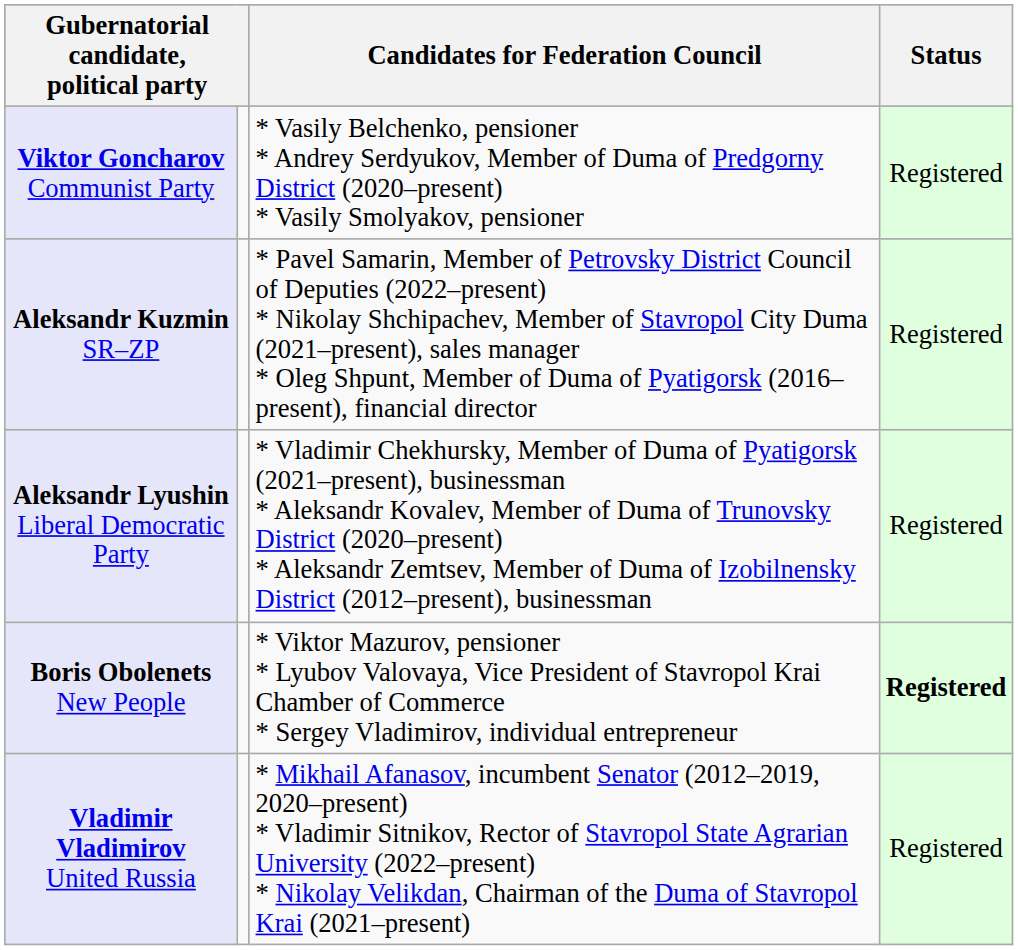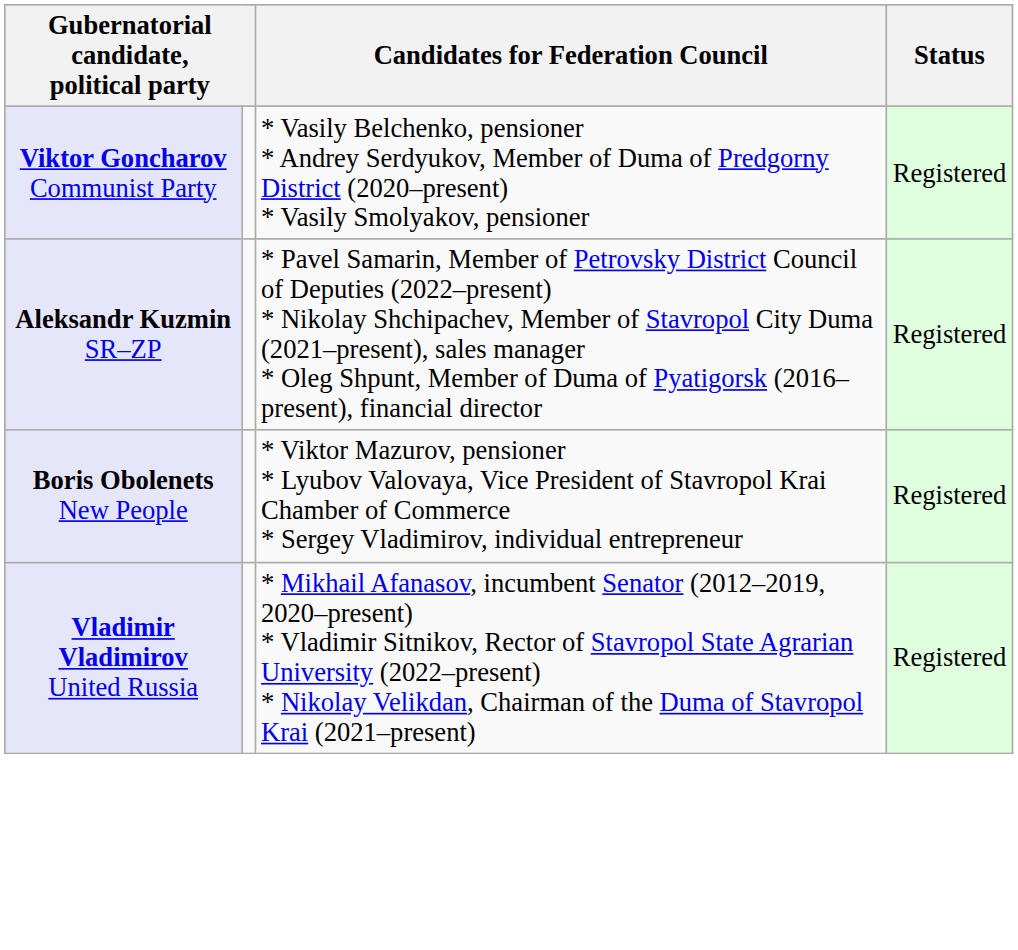- row: (121, 525)
(946, 687) bold -> (950, 495) normal
